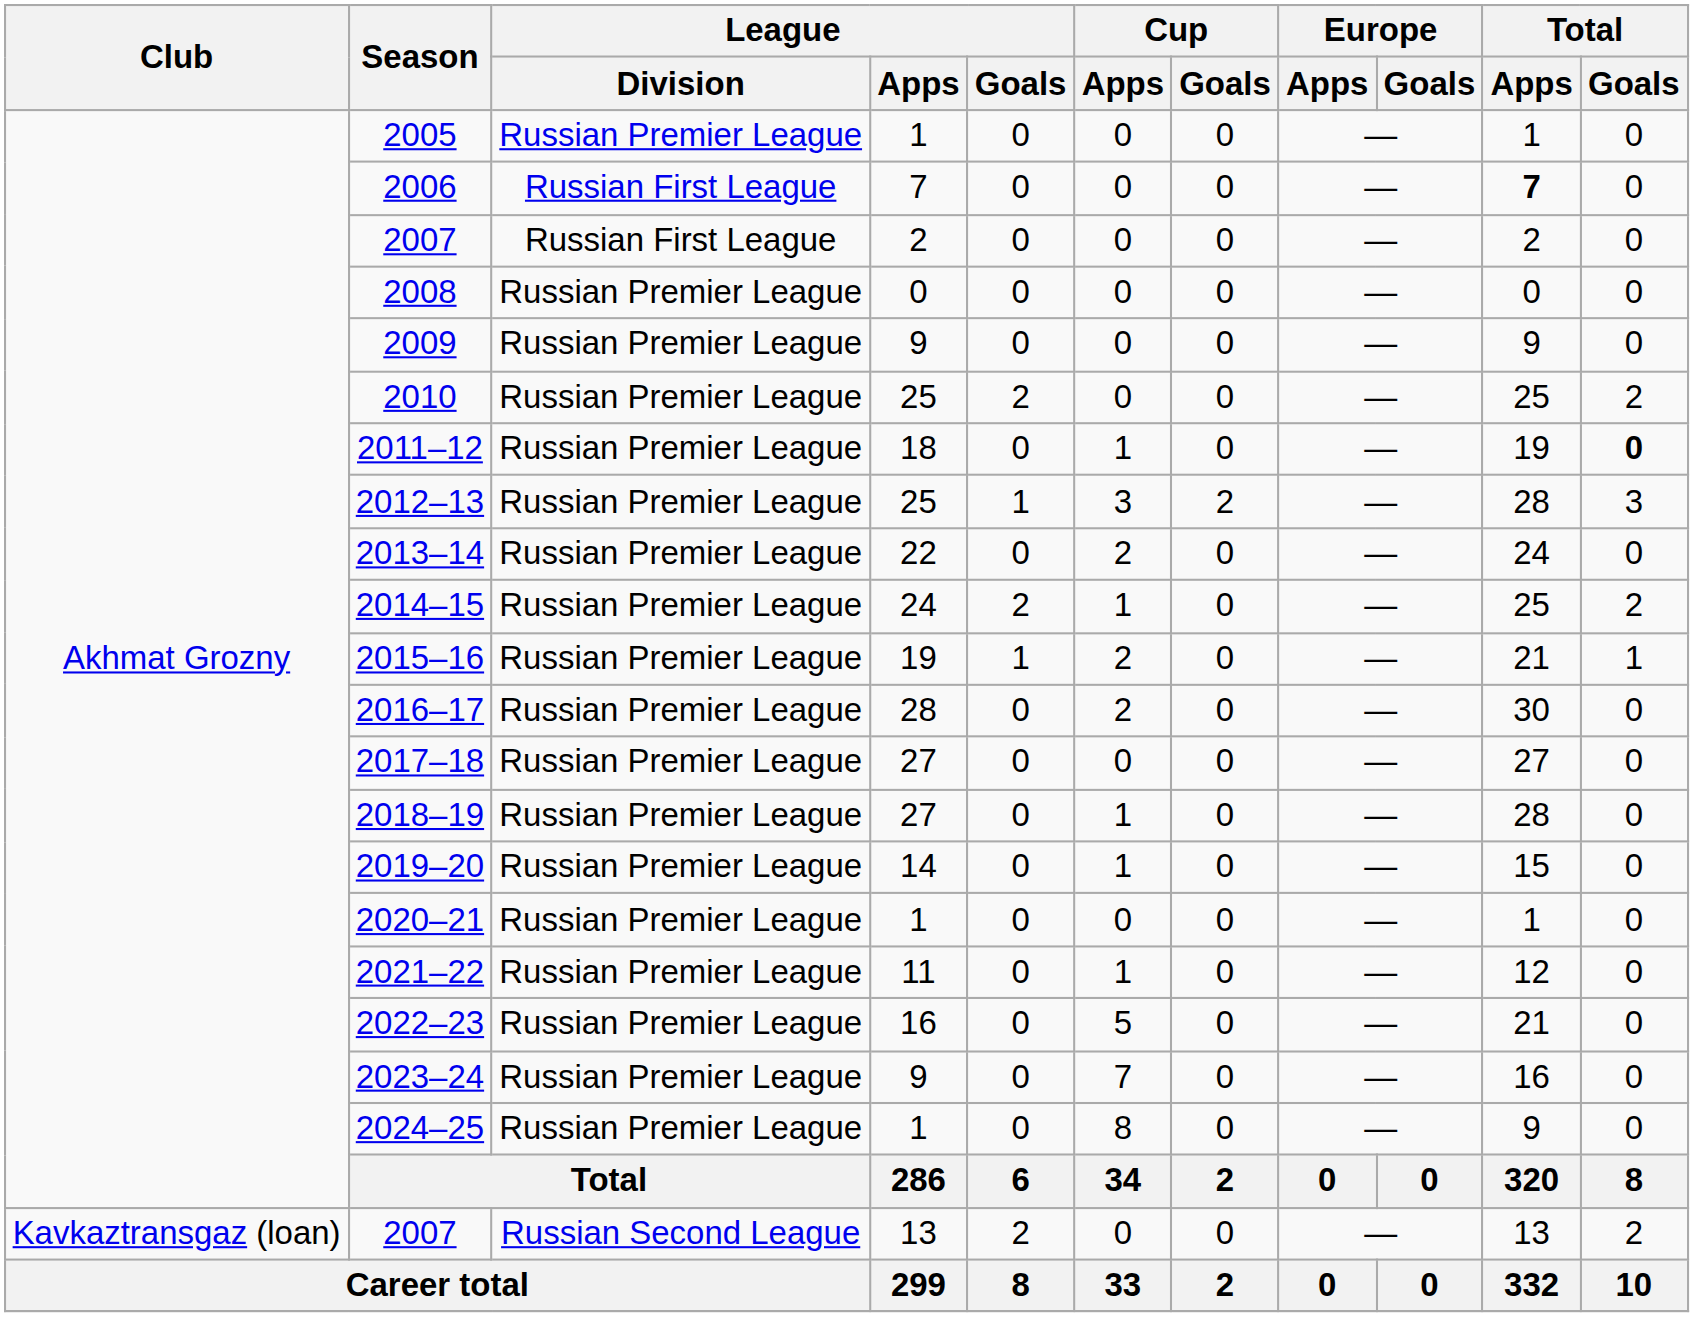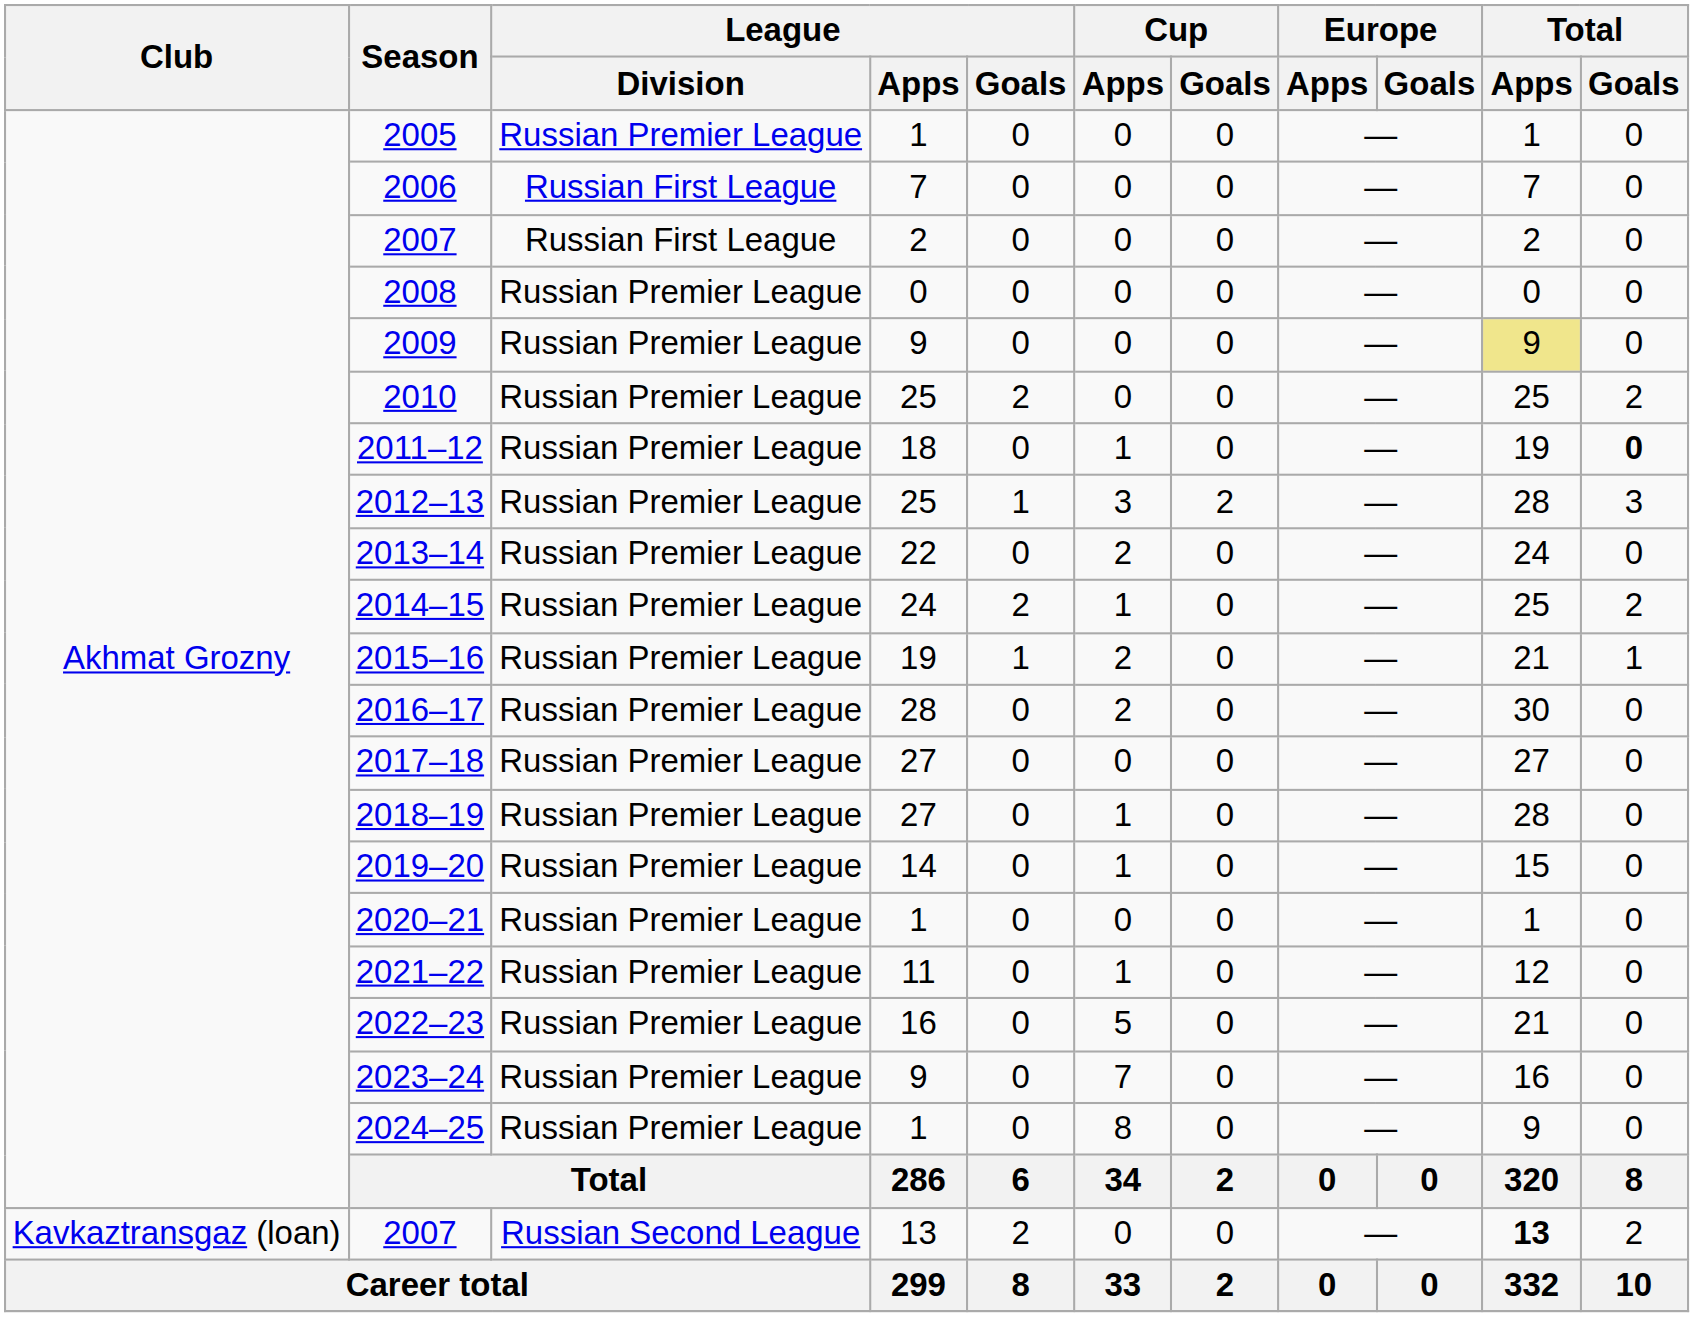(1532, 187) bold -> (1532, 187) normal
(1532, 344) no background -> (1532, 344) khaki background
(1532, 1232) normal -> (1532, 1232) bold
